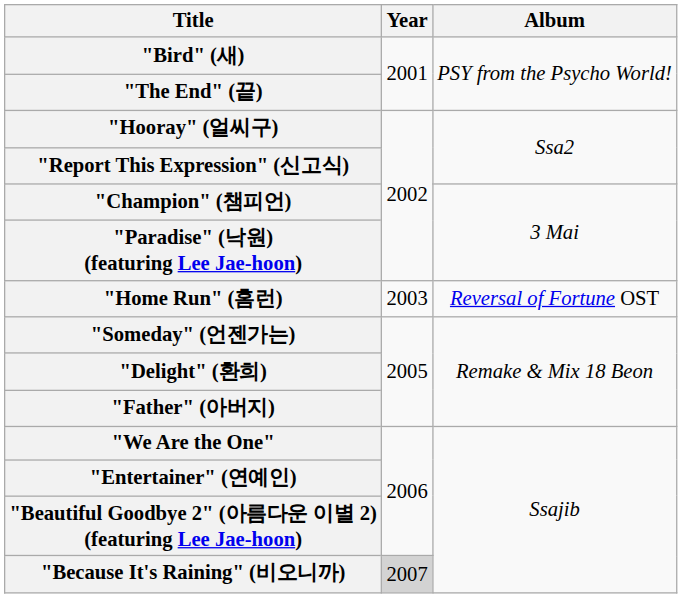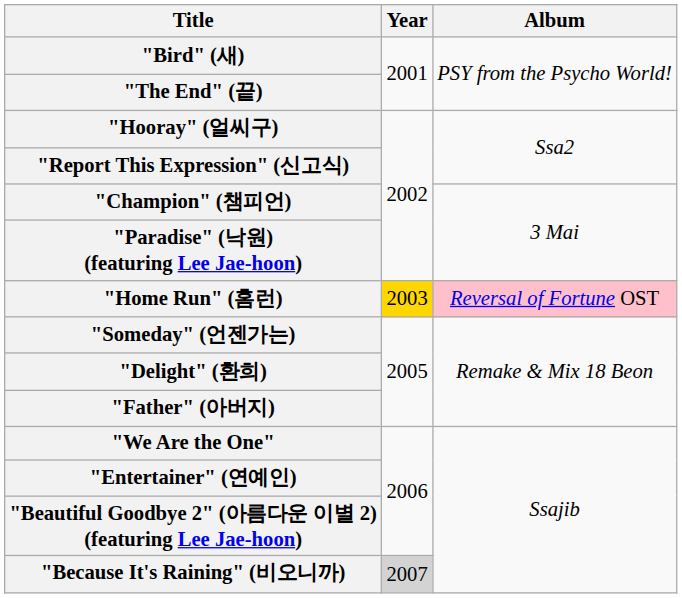(407, 298) no background -> (407, 298) gold background
(555, 298) no background -> (555, 298) pink background
